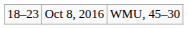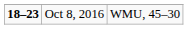(23, 14) normal -> (23, 14) bold
